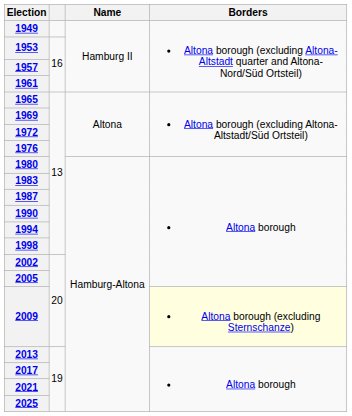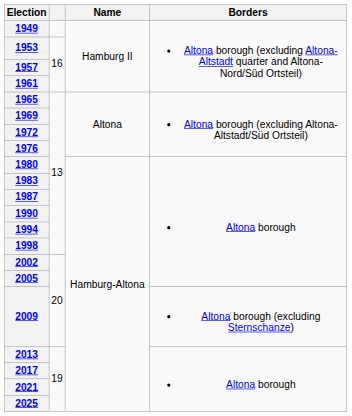(248, 322) lightyellow background -> (248, 322) no background
